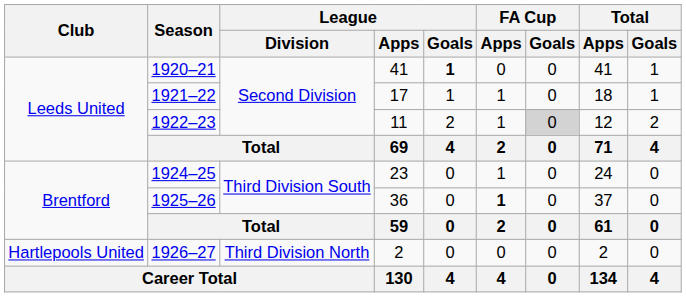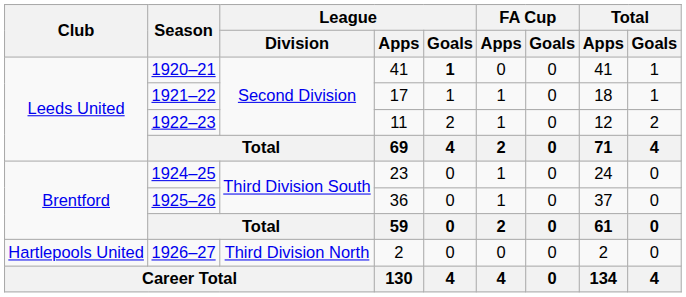(552, 122) lightgrey background -> (552, 122) no background
(501, 200) bold -> (501, 200) normal
